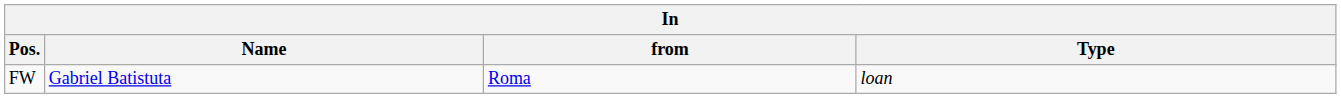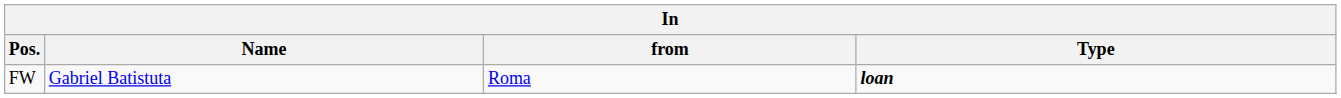(876, 79) normal -> (877, 79) bold
